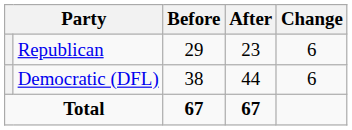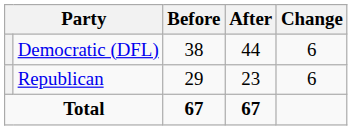rows swapped: (88, 79) <-> (61, 49)
